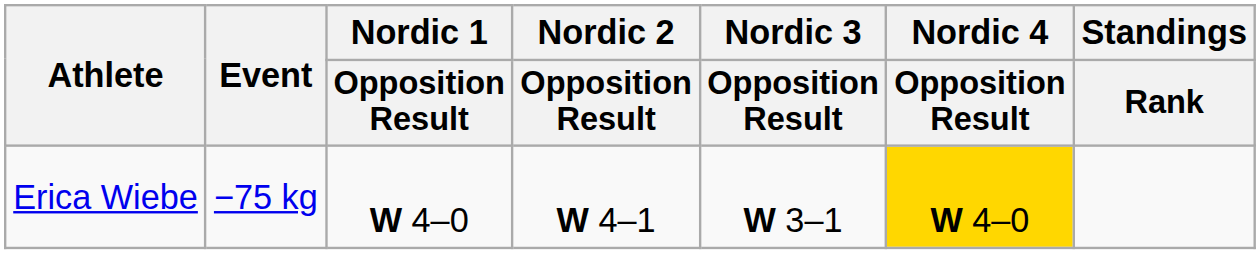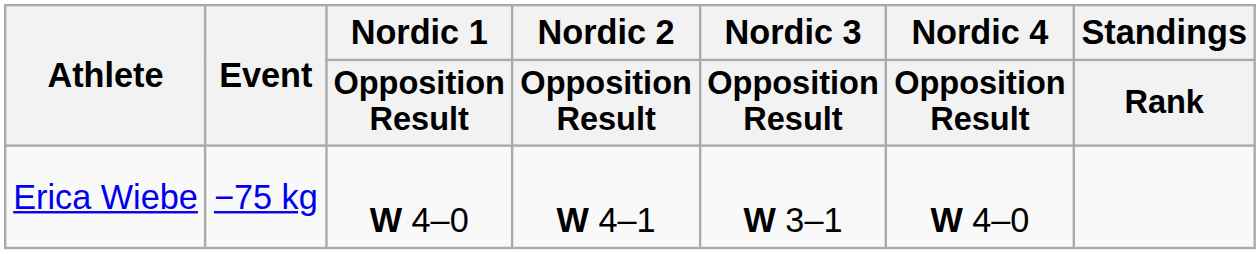(980, 221) gold background -> (980, 221) no background
